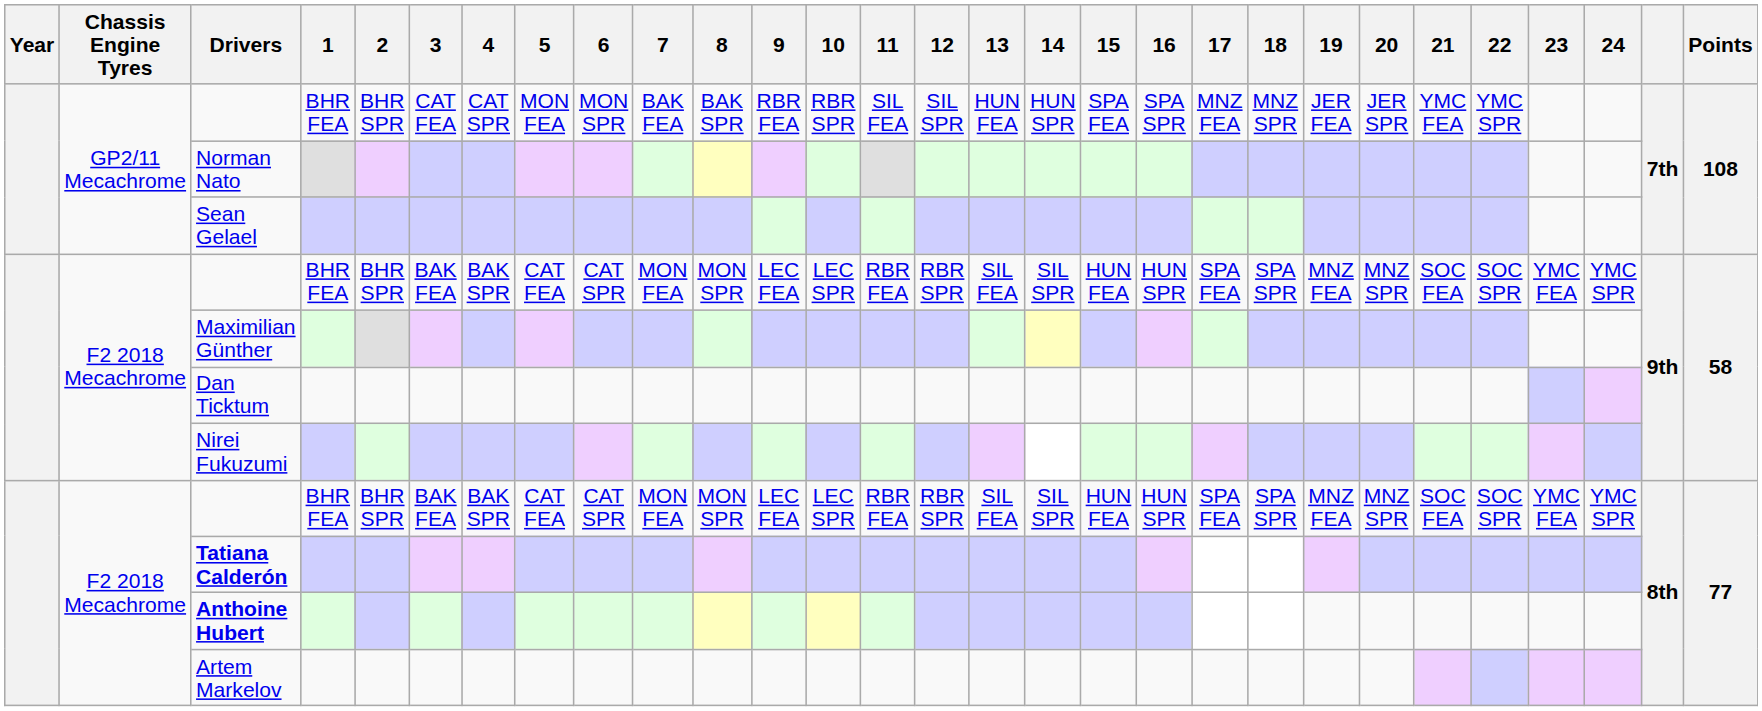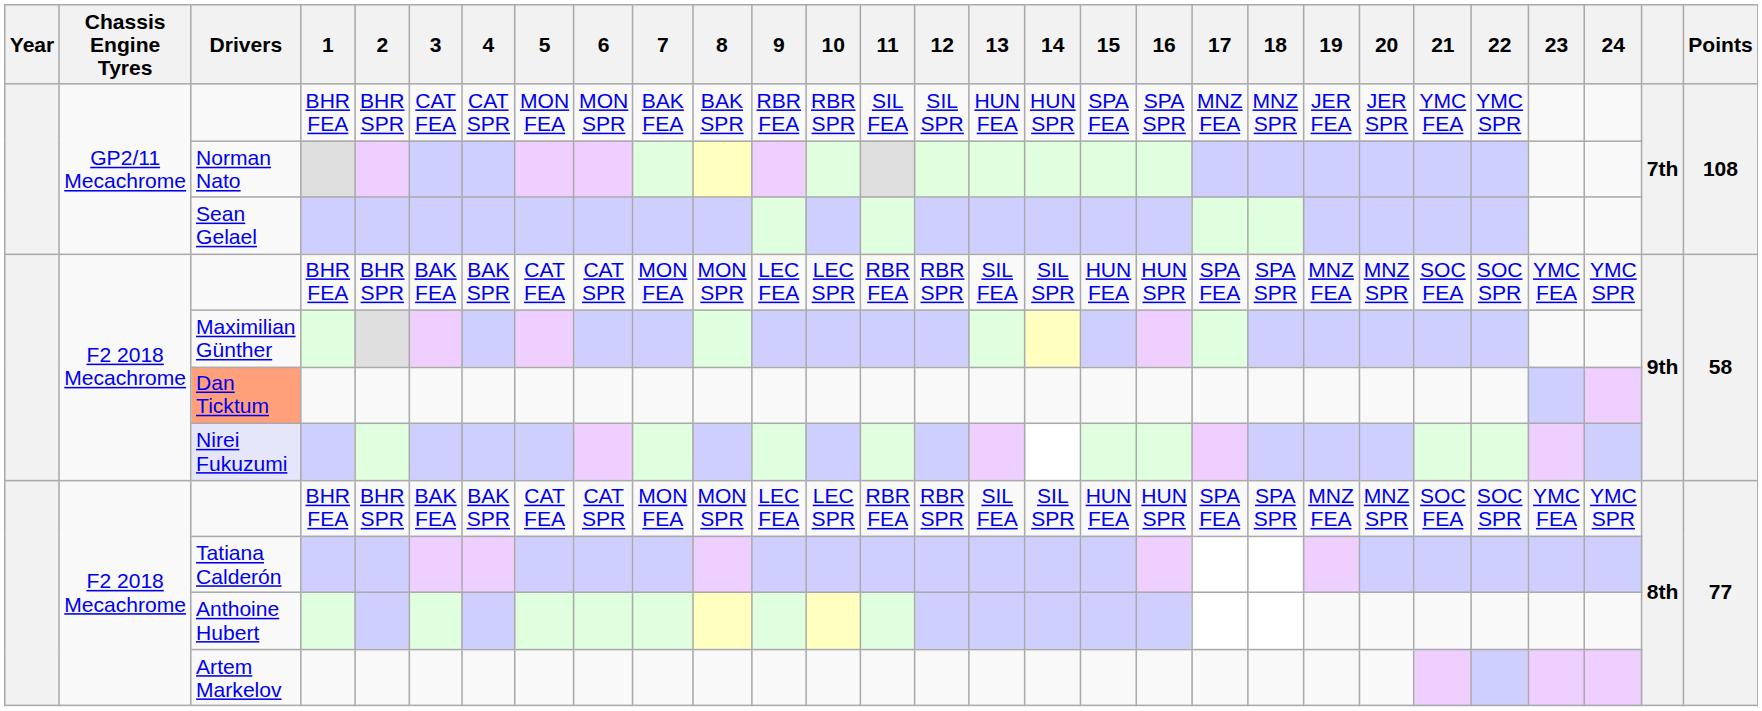(233, 395) no background -> (233, 395) lightsalmon background
(242, 451) no background -> (242, 451) lavender background
(242, 564) bold -> (239, 564) normal
(242, 621) bold -> (238, 621) normal
